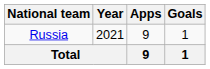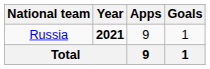(110, 34) normal -> (110, 34) bold
